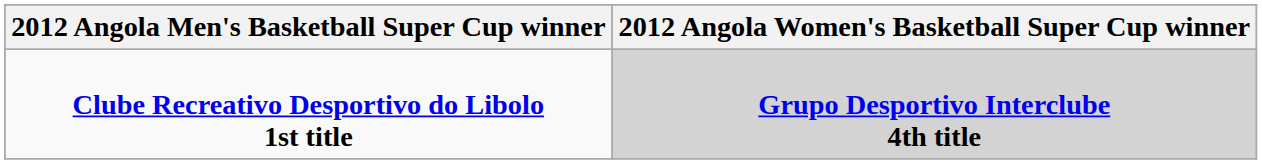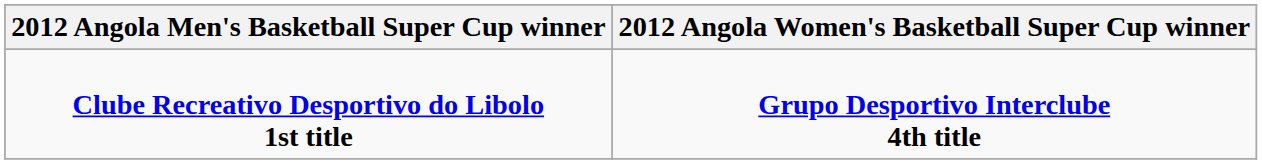(934, 119) lightgrey background -> (934, 119) no background
